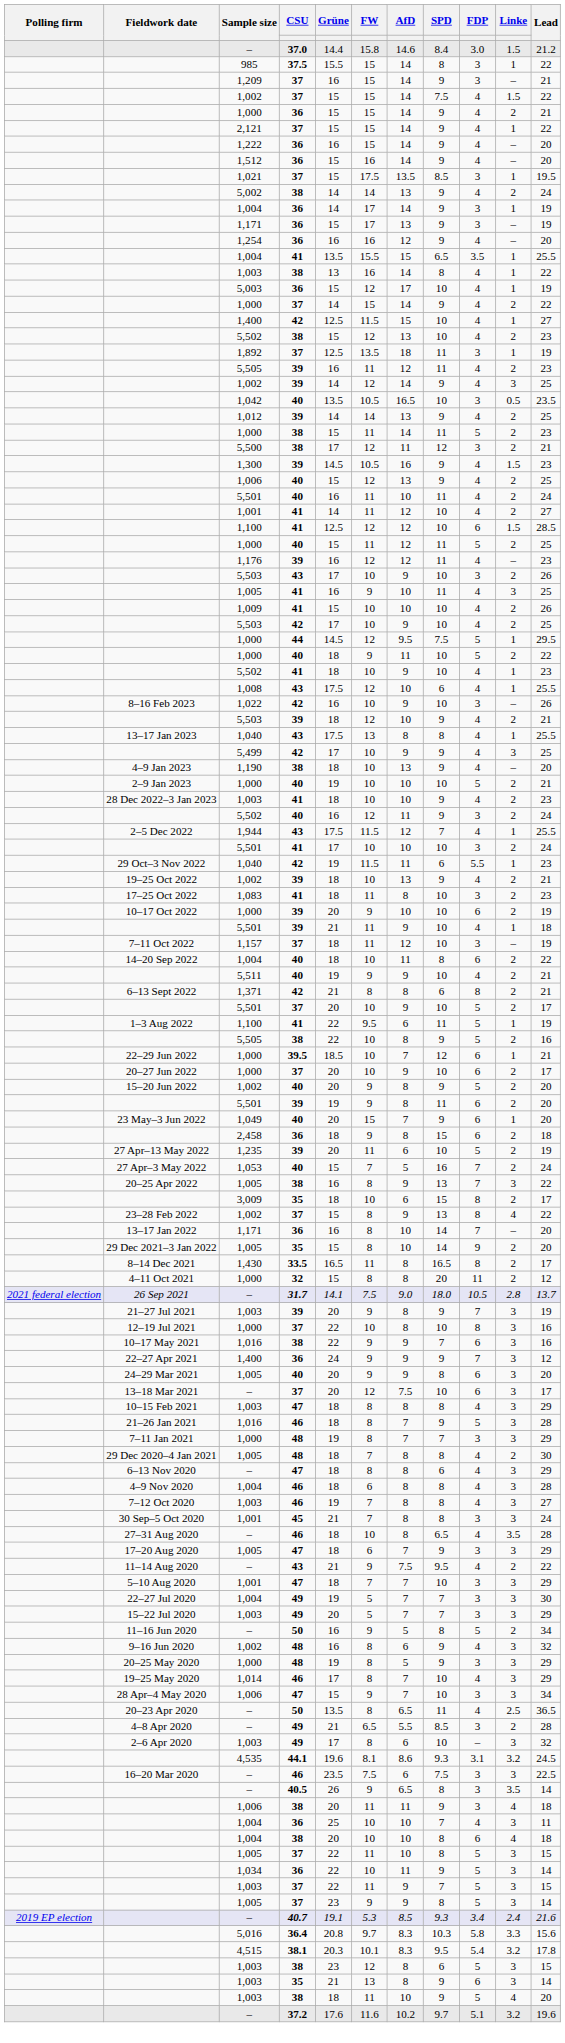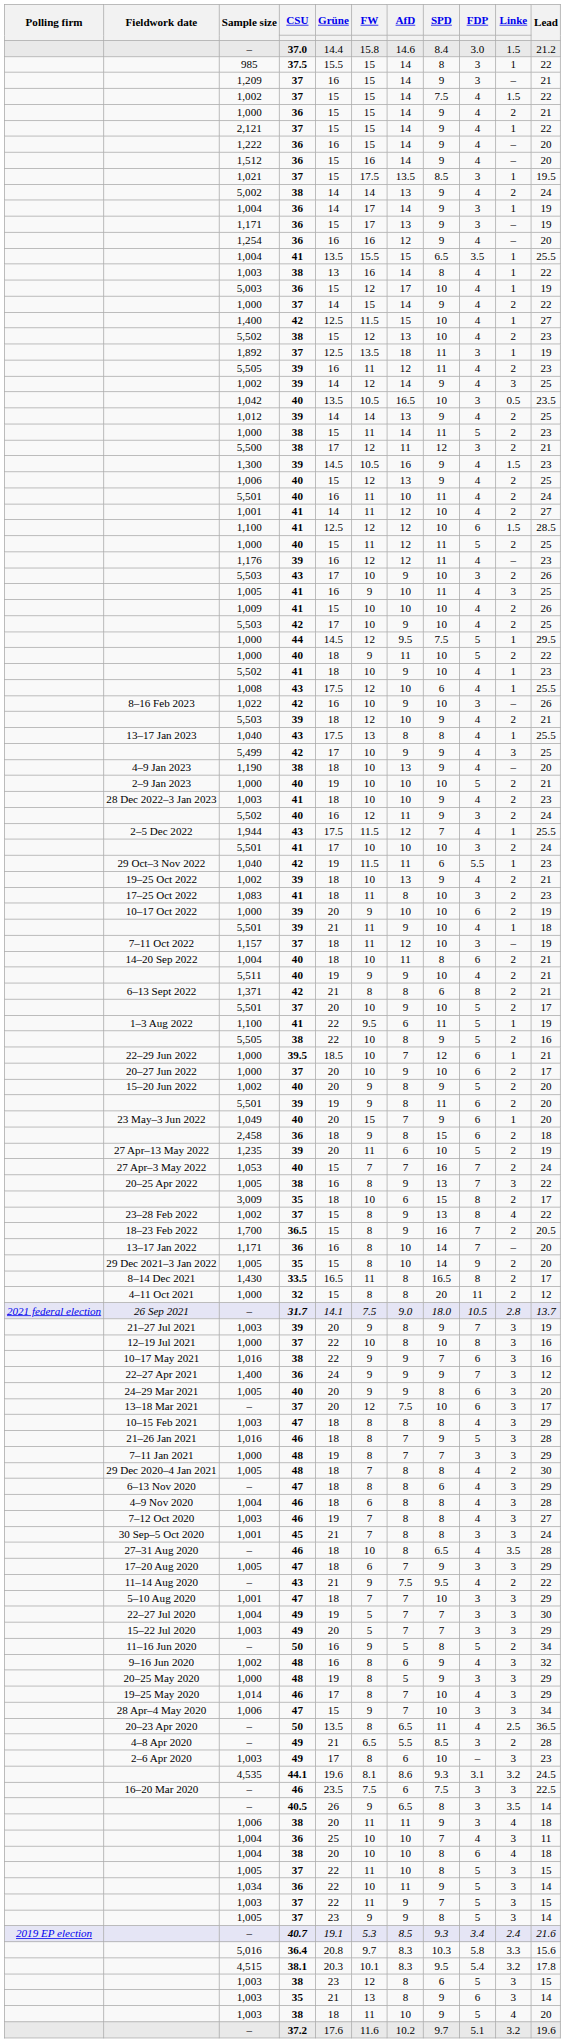(546, 959) 22 -> (546, 959) 21
(405, 1167) 5 -> (405, 1167) 7
+ row: (161, 1231)
(546, 1742) 32 -> (546, 1758) 23
